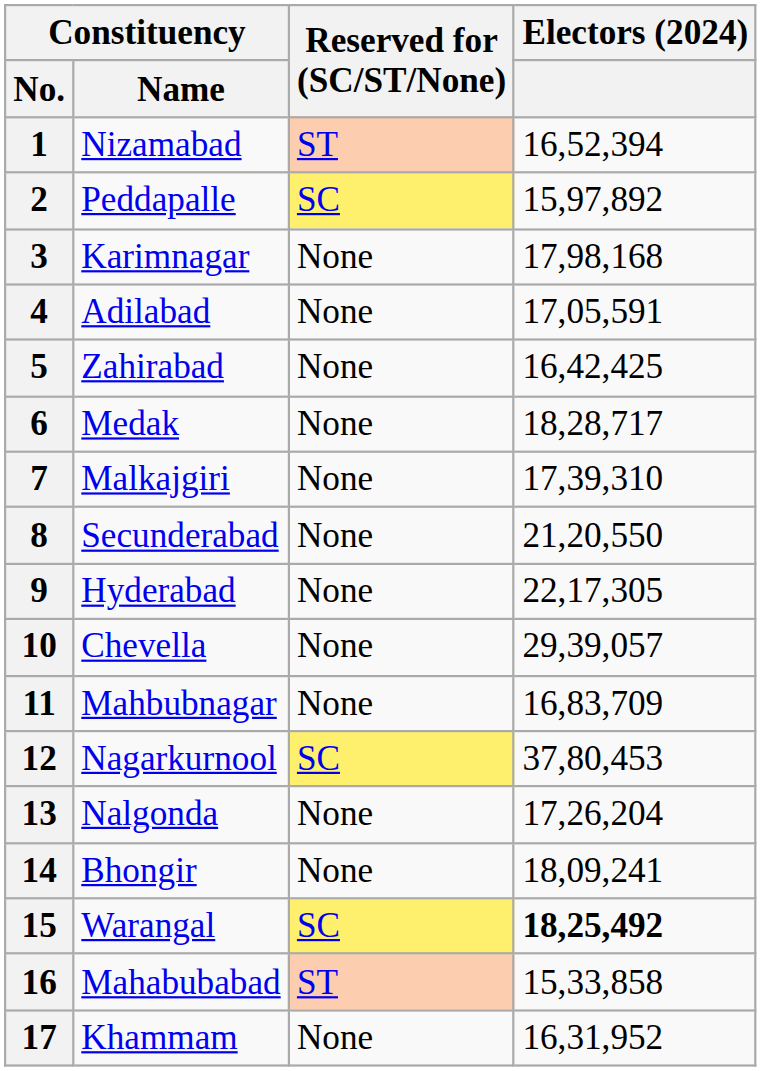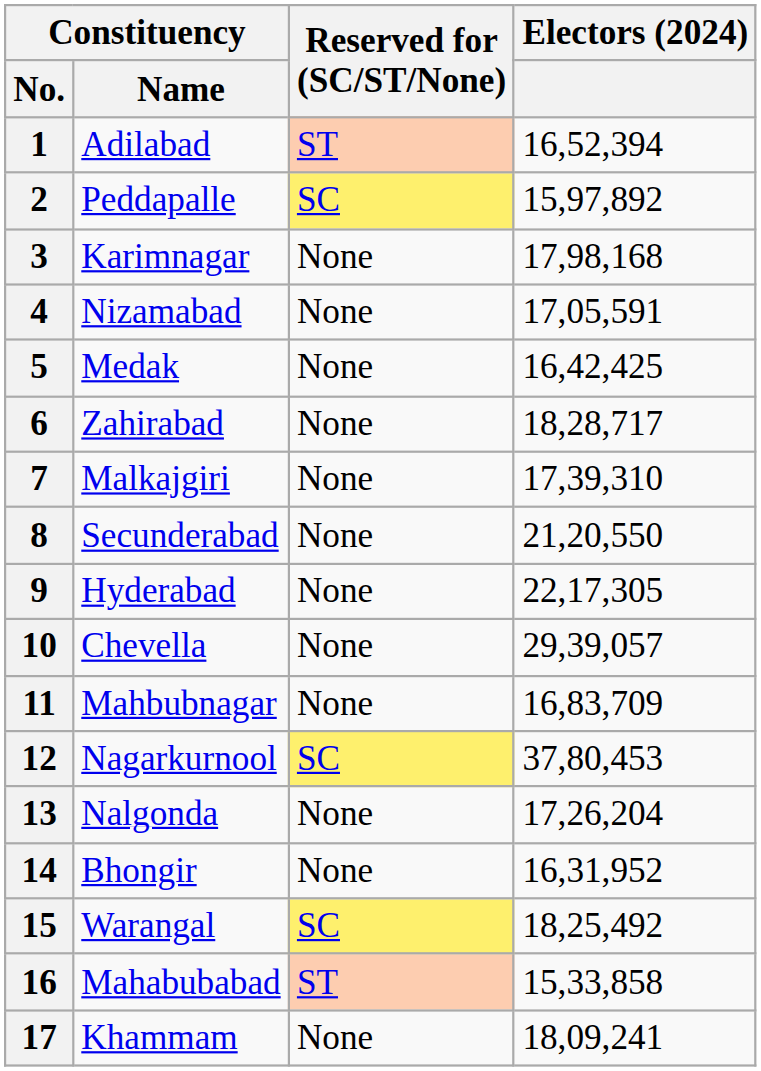(161, 144) Nizamabad -> (146, 144) Adilabad
(146, 311) Adilabad -> (161, 311) Nizamabad
(153, 367) Zahirabad -> (130, 367) Medak
(130, 423) Medak -> (153, 423) Zahirabad
(593, 869) 18,09,241 -> (593, 869) 16,31,952
(593, 925) bold -> (593, 925) normal
(593, 1037) 16,31,952 -> (593, 1037) 18,09,241
